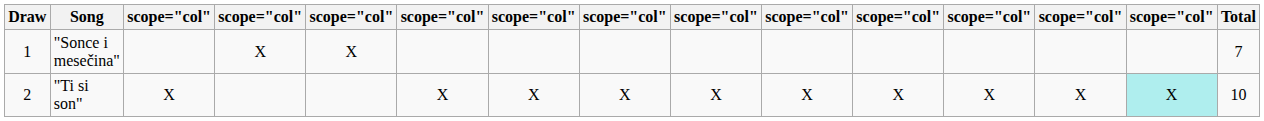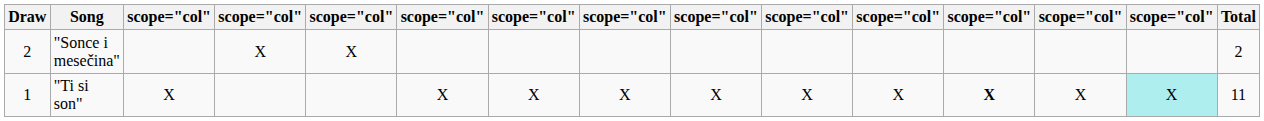(27, 51) 1 -> (27, 51) 2
(1238, 51) 7 -> (1238, 51) 2
(27, 94) 2 -> (27, 94) 1
(989, 94) normal -> (989, 94) bold
(1238, 94) 10 -> (1238, 94) 11
